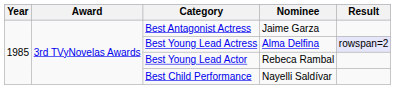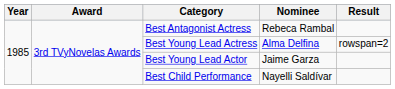(290, 28) Jaime Garza -> (298, 28) Rebeca Rambal
(364, 44) lavender background -> (364, 44) no background
(298, 60) Rebeca Rambal -> (290, 60) Jaime Garza
